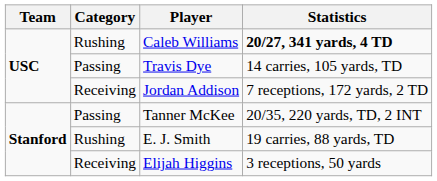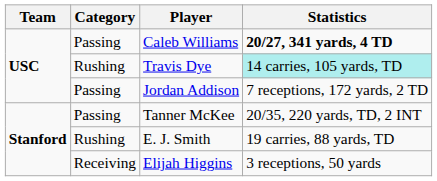(99, 41) Rushing -> (97, 41) Passing
(97, 65) Passing -> (99, 65) Rushing
(324, 65) no background -> (324, 65) paleturquoise background
(105, 90) Receiving -> (97, 90) Passing
